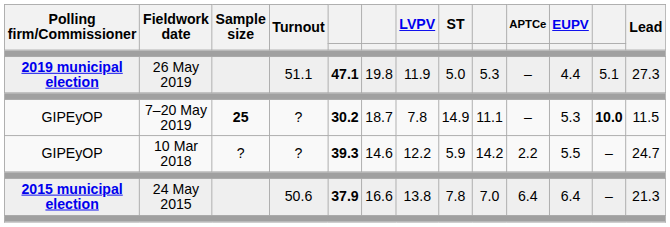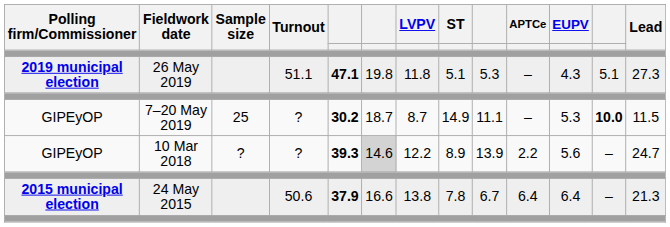(417, 75) 11.9 -> (417, 75) 11.8
(456, 75) 5.0 -> (456, 75) 5.1
(571, 75) 4.4 -> (571, 75) 4.3
(241, 117) bold -> (241, 117) normal
(417, 117) 7.8 -> (417, 117) 8.7
(379, 154) no background -> (379, 154) lightgrey background
(456, 154) 5.9 -> (456, 154) 8.9
(490, 154) 14.2 -> (490, 154) 13.9
(571, 154) 5.5 -> (571, 154) 5.6
(490, 197) 7.0 -> (490, 197) 6.7
